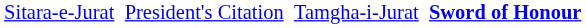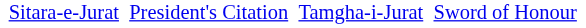(505, 12) bold -> (505, 12) normal
